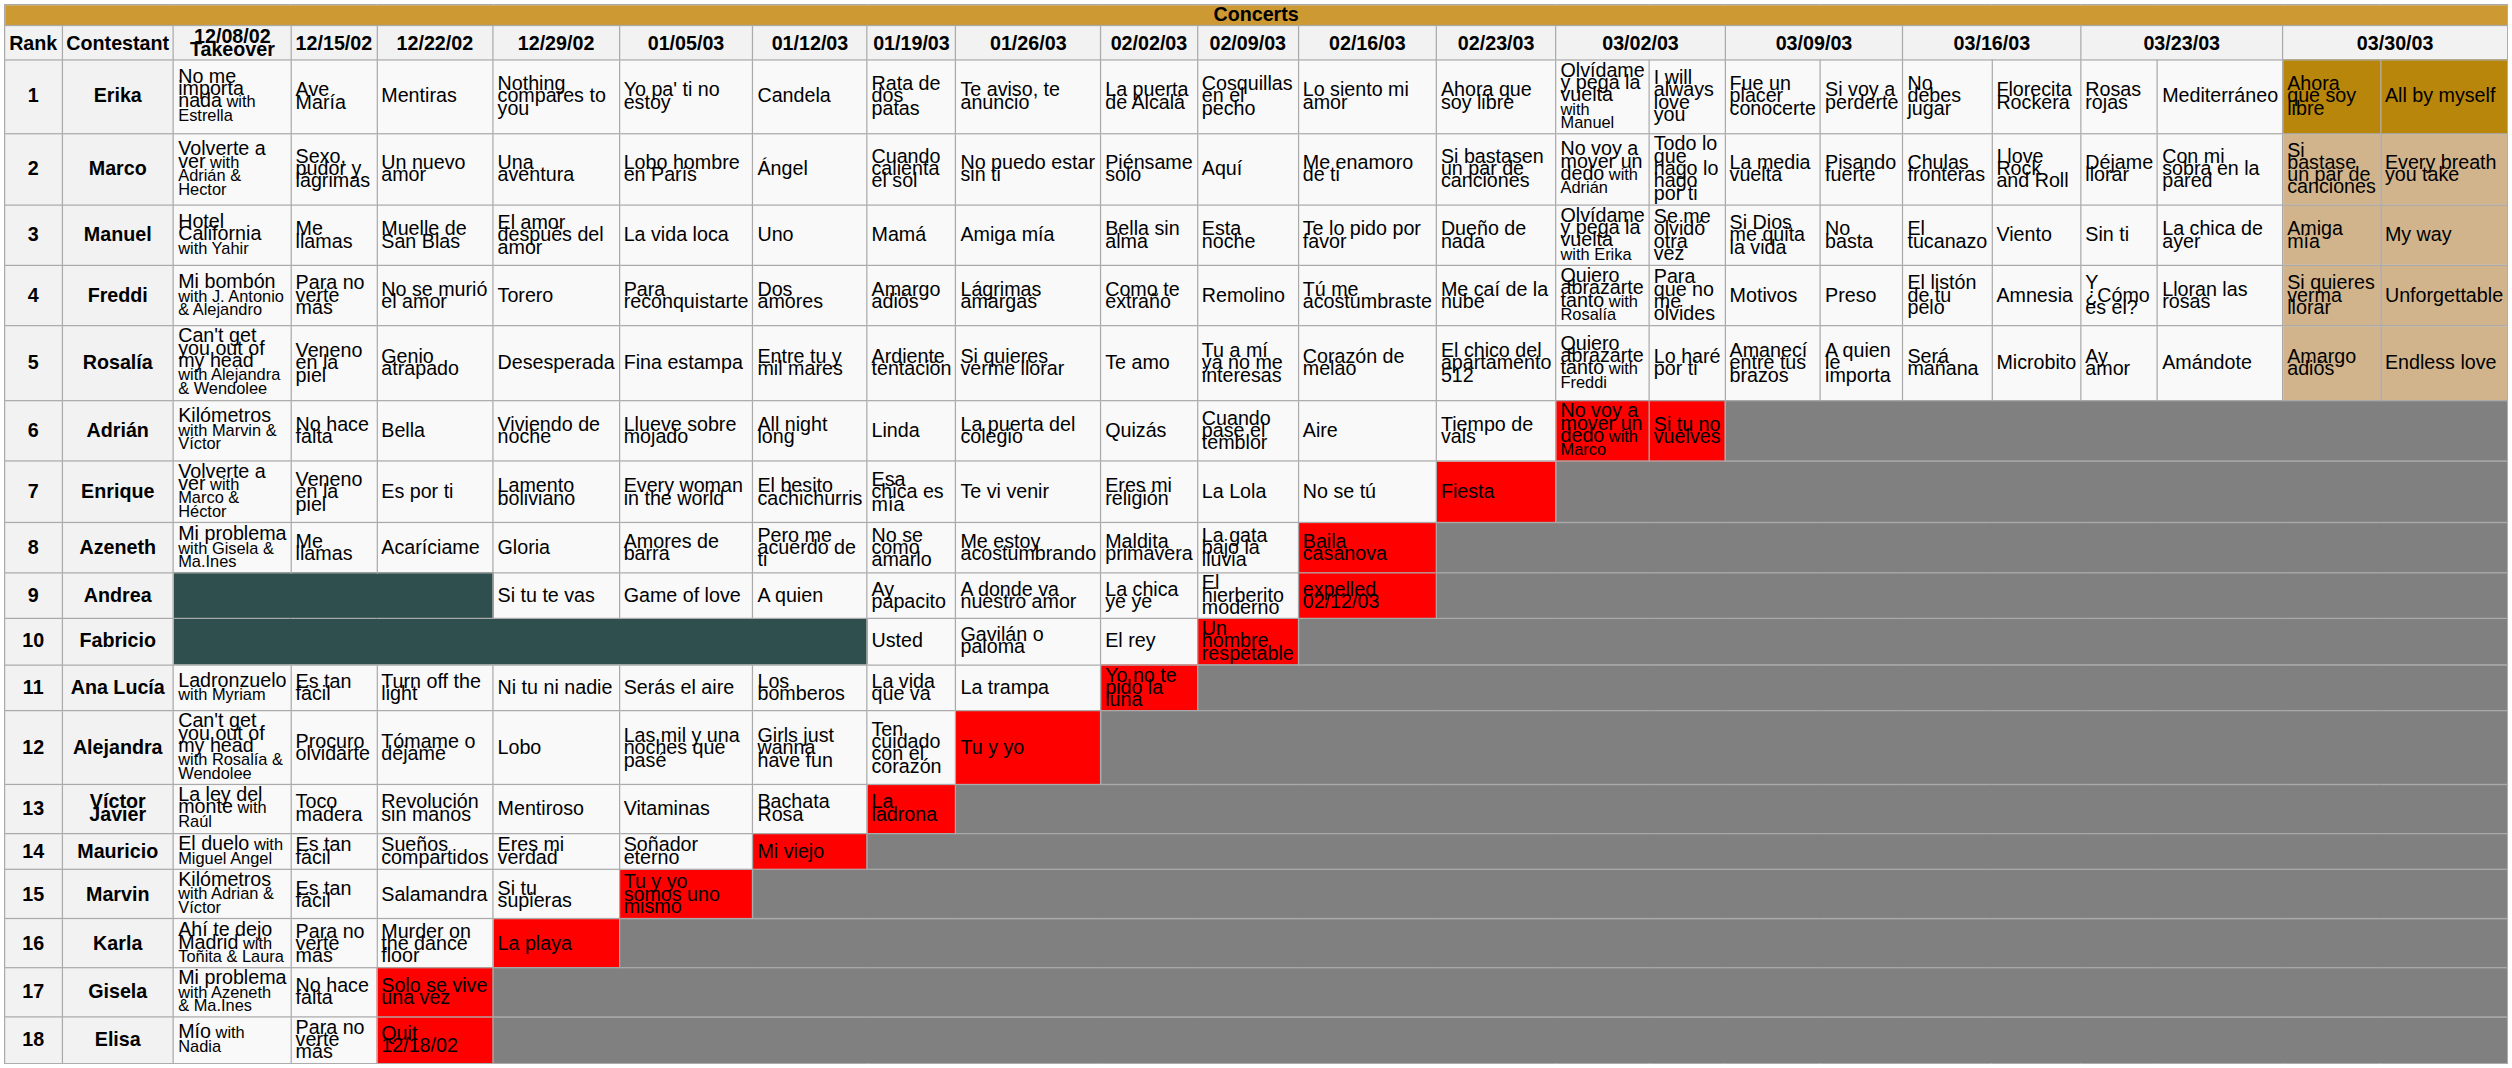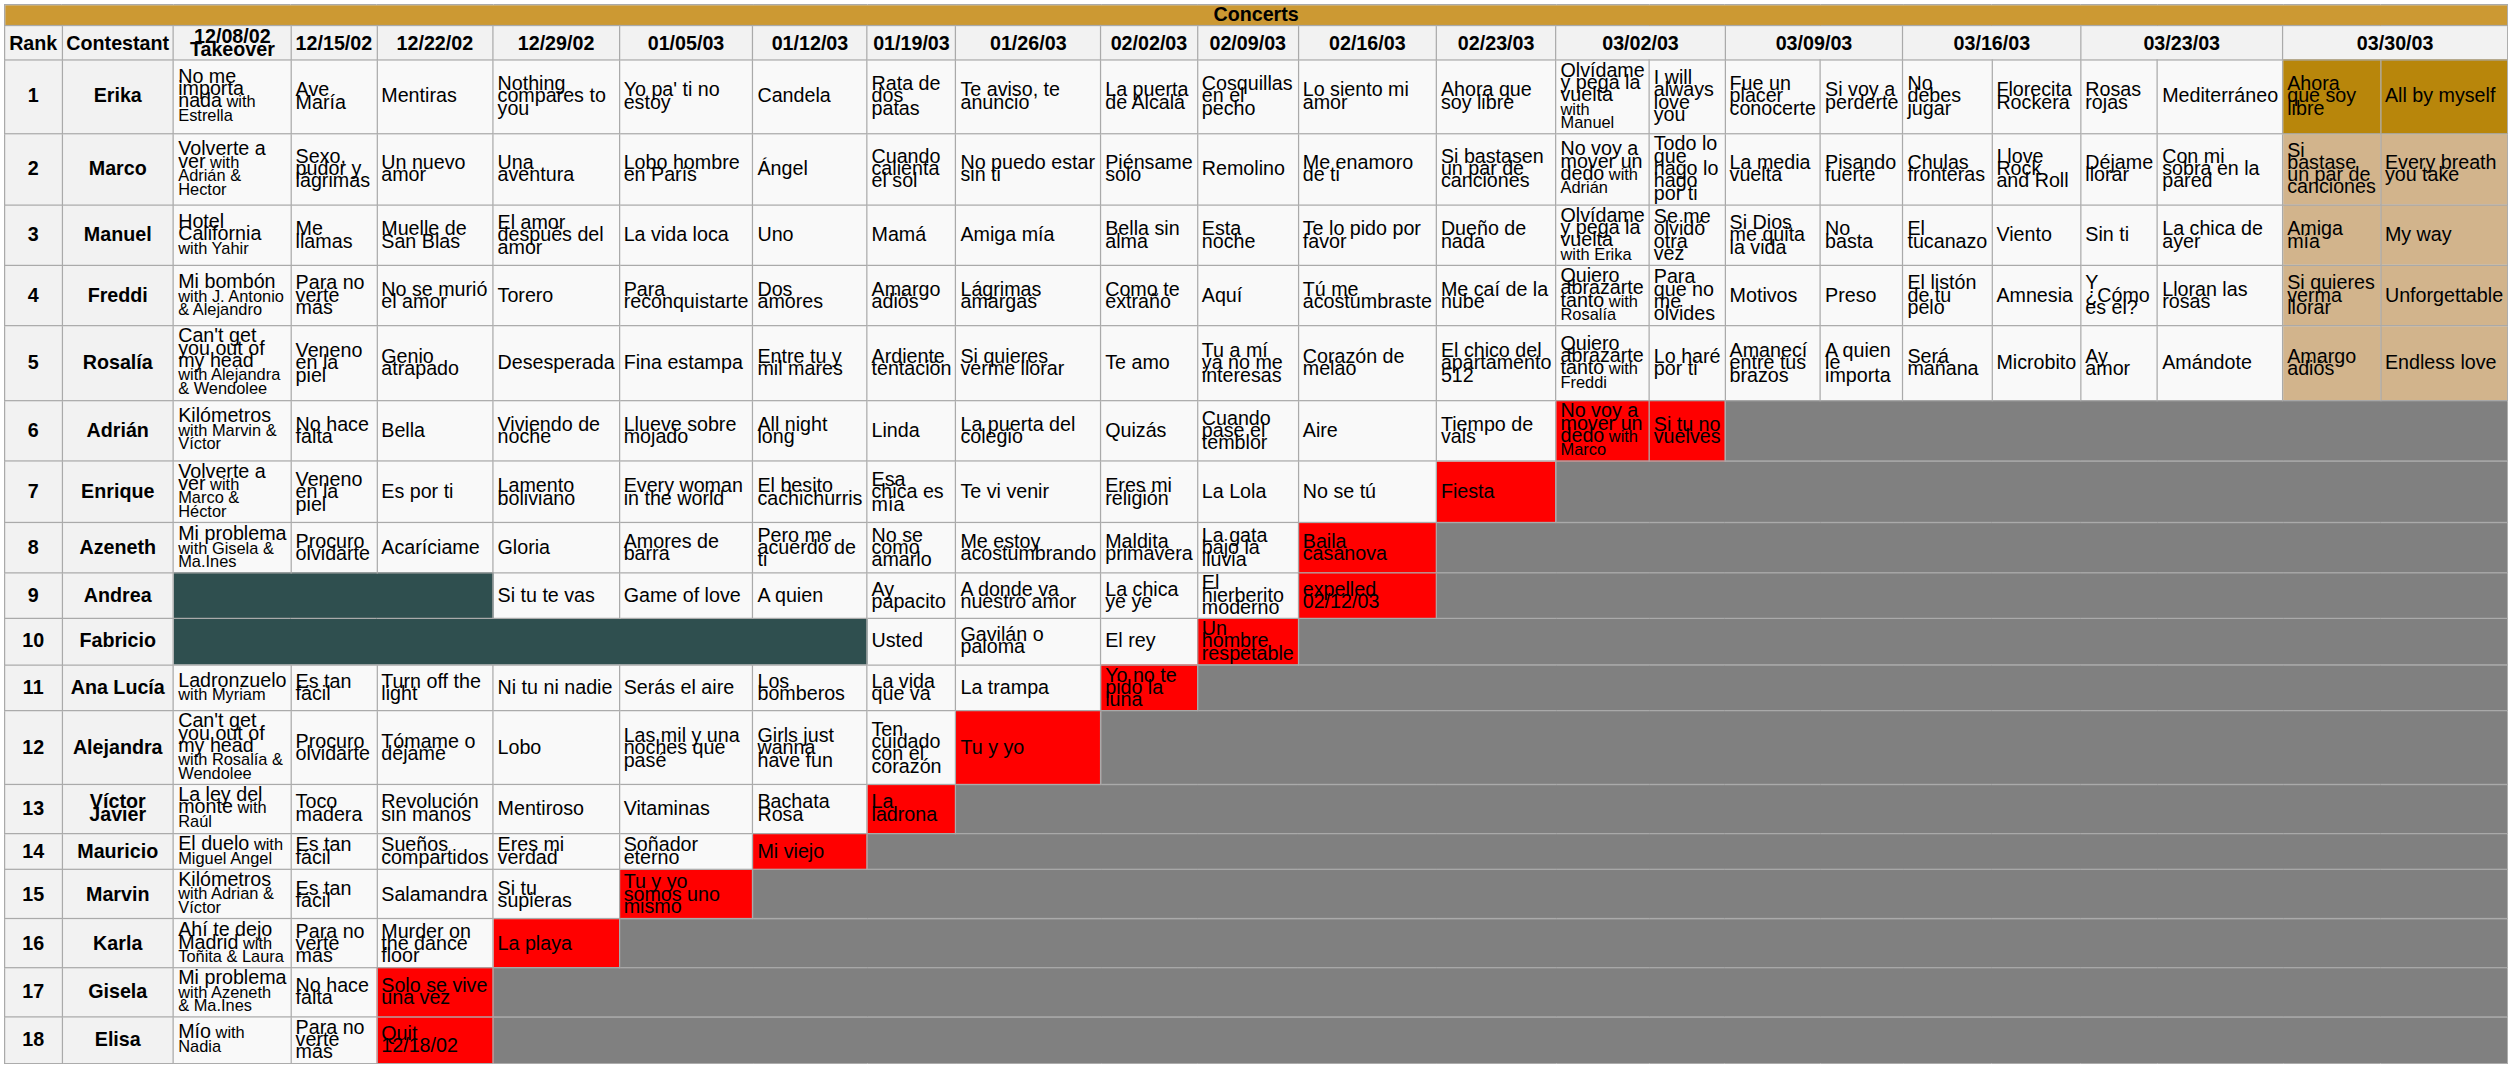(1222, 169) Aquí -> (1243, 169) Remolino
(1243, 295) Remolino -> (1222, 295) Aquí
(324, 547) Me llamas -> (333, 547) Procuro olvidarte
